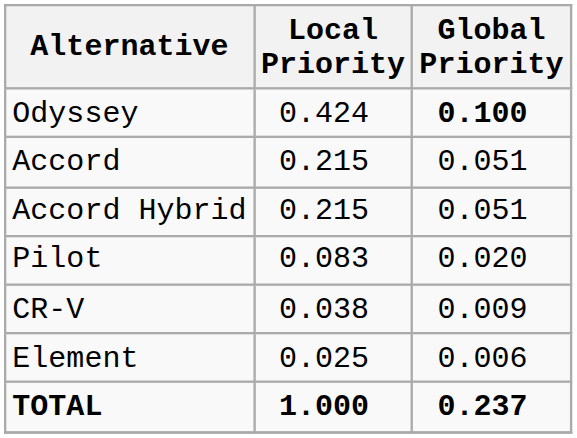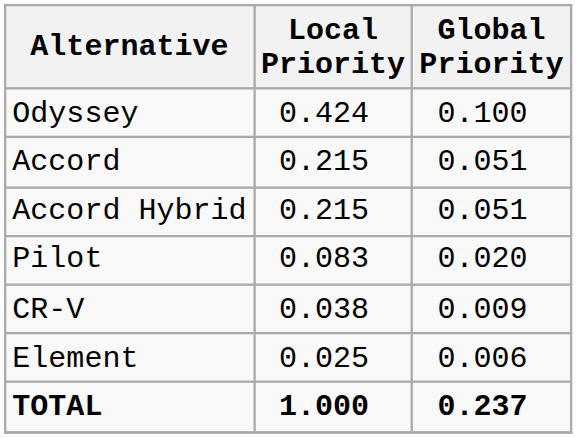(473, 113) bold -> (473, 113) normal
